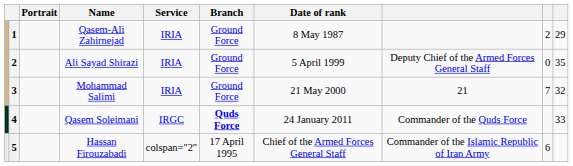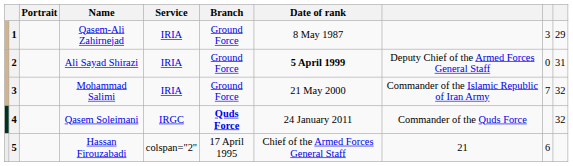(548, 35) 2 -> (548, 35) 3
(318, 63) normal -> (318, 63) bold
(560, 63) 35 -> (560, 63) 31
(462, 91) 21 -> (462, 91) Commander of the Islamic Republic of Iran Army
(560, 119) 33 -> (560, 119) 32
(462, 147) Commander of the Islamic Republic of Iran Army -> (462, 147) 21
